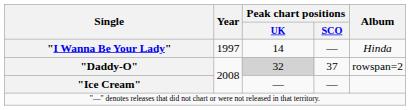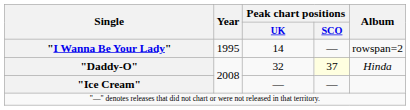(228, 48) 1997 -> (228, 48) 1995
(378, 48) Hinda -> (378, 48) rowspan=2
(278, 66) lightgrey background -> (278, 66) no background
(332, 66) no background -> (332, 66) lightyellow background
(378, 66) rowspan=2 -> (378, 66) Hinda
